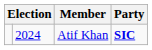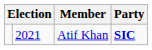(28, 34) 2024 -> (28, 34) 2021
